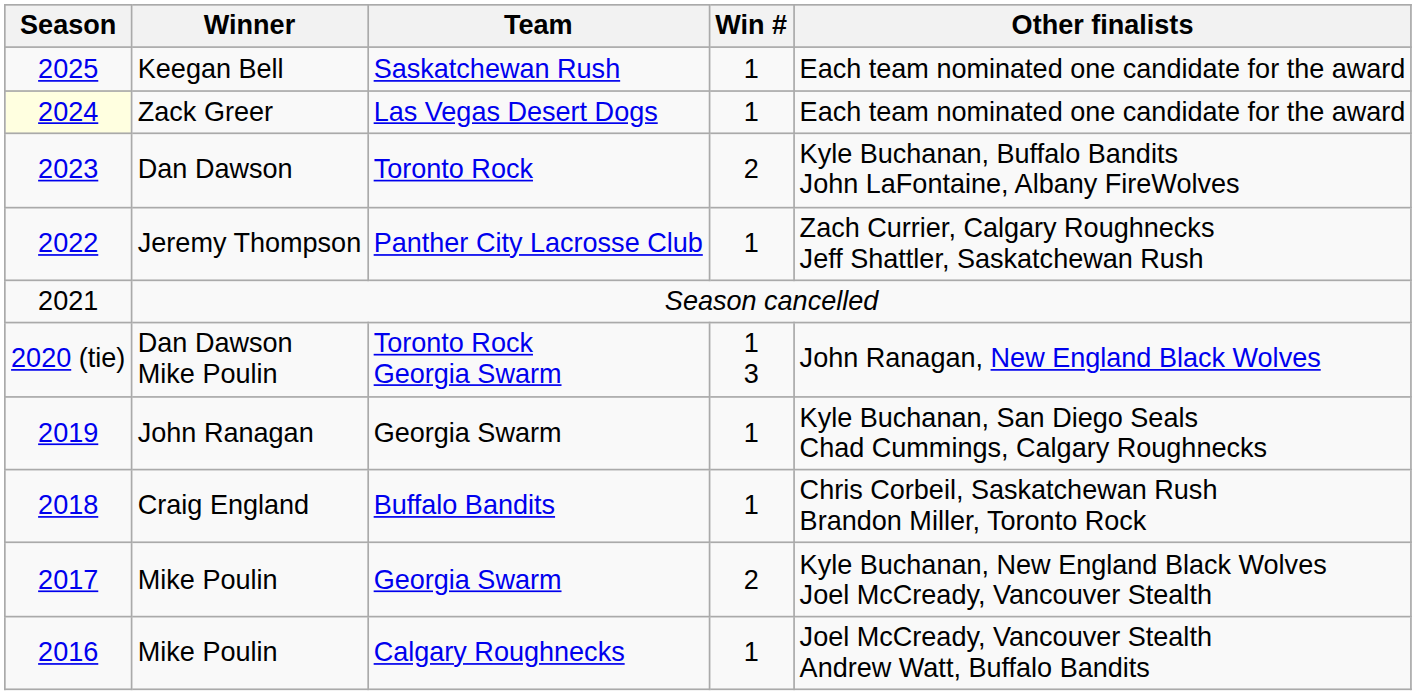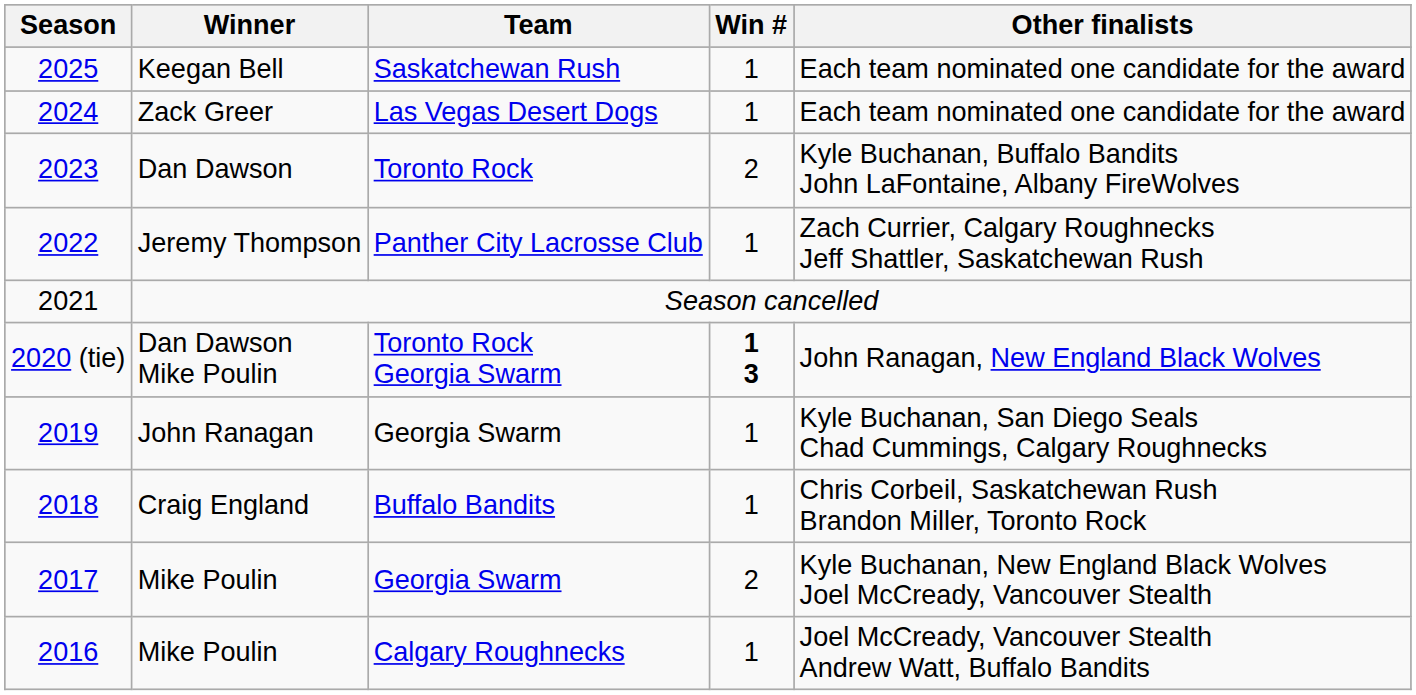(68, 111) lightyellow background -> (68, 111) no background
(751, 359) normal -> (751, 359) bold
